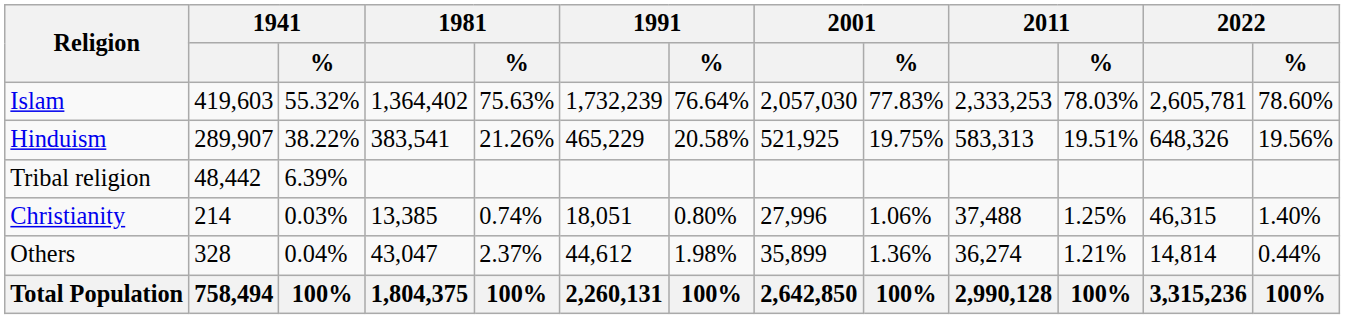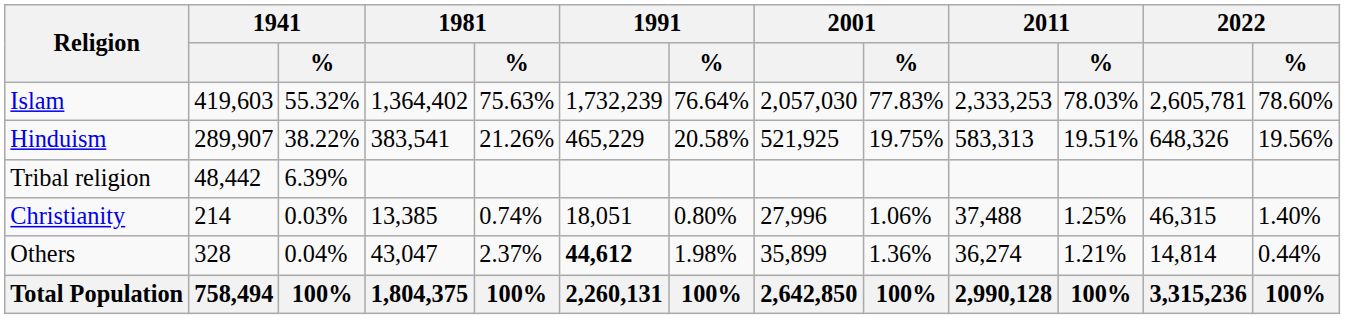(599, 255) normal -> (599, 255) bold
